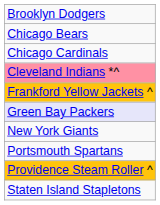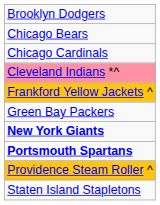(61, 111) lavender background -> (61, 111) no background
(53, 131) normal -> (56, 131) bold
(65, 151) normal -> (70, 151) bold
